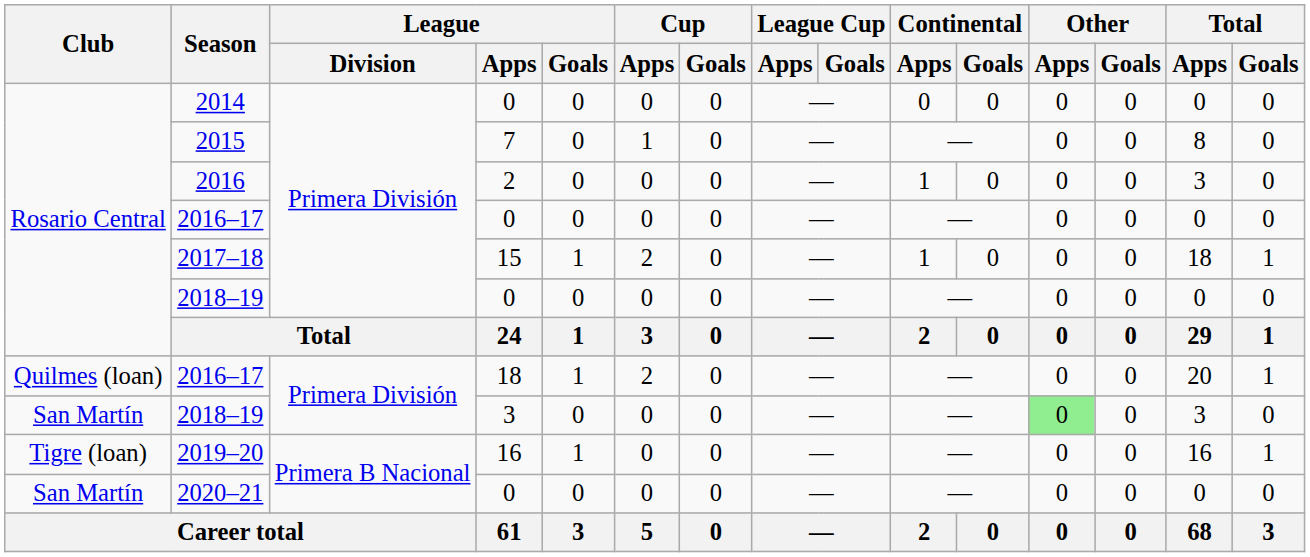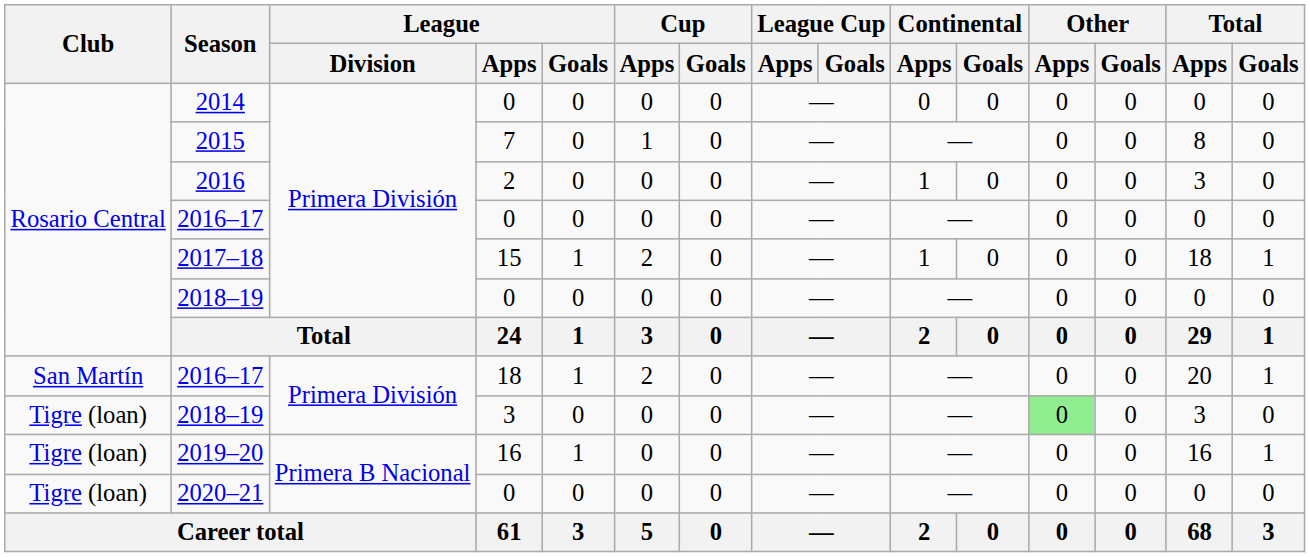(88, 375) Quilmes (loan) -> (88, 375) San Martín
(88, 414) San Martín -> (88, 414) Tigre (loan)
(88, 492) San Martín -> (88, 492) Tigre (loan)
